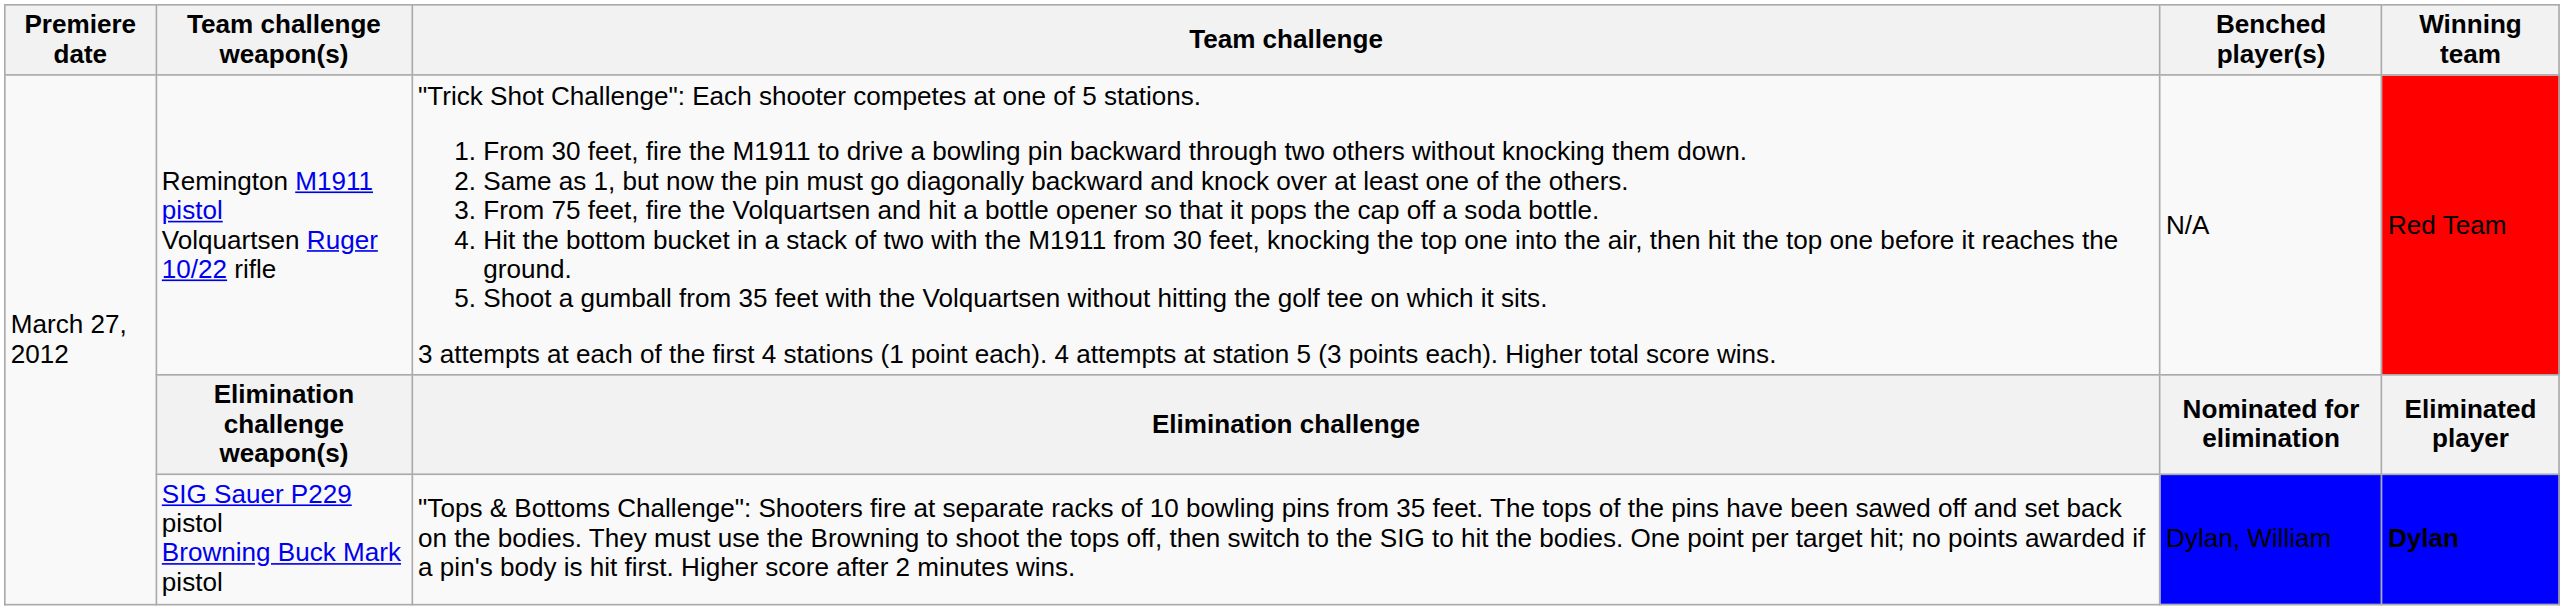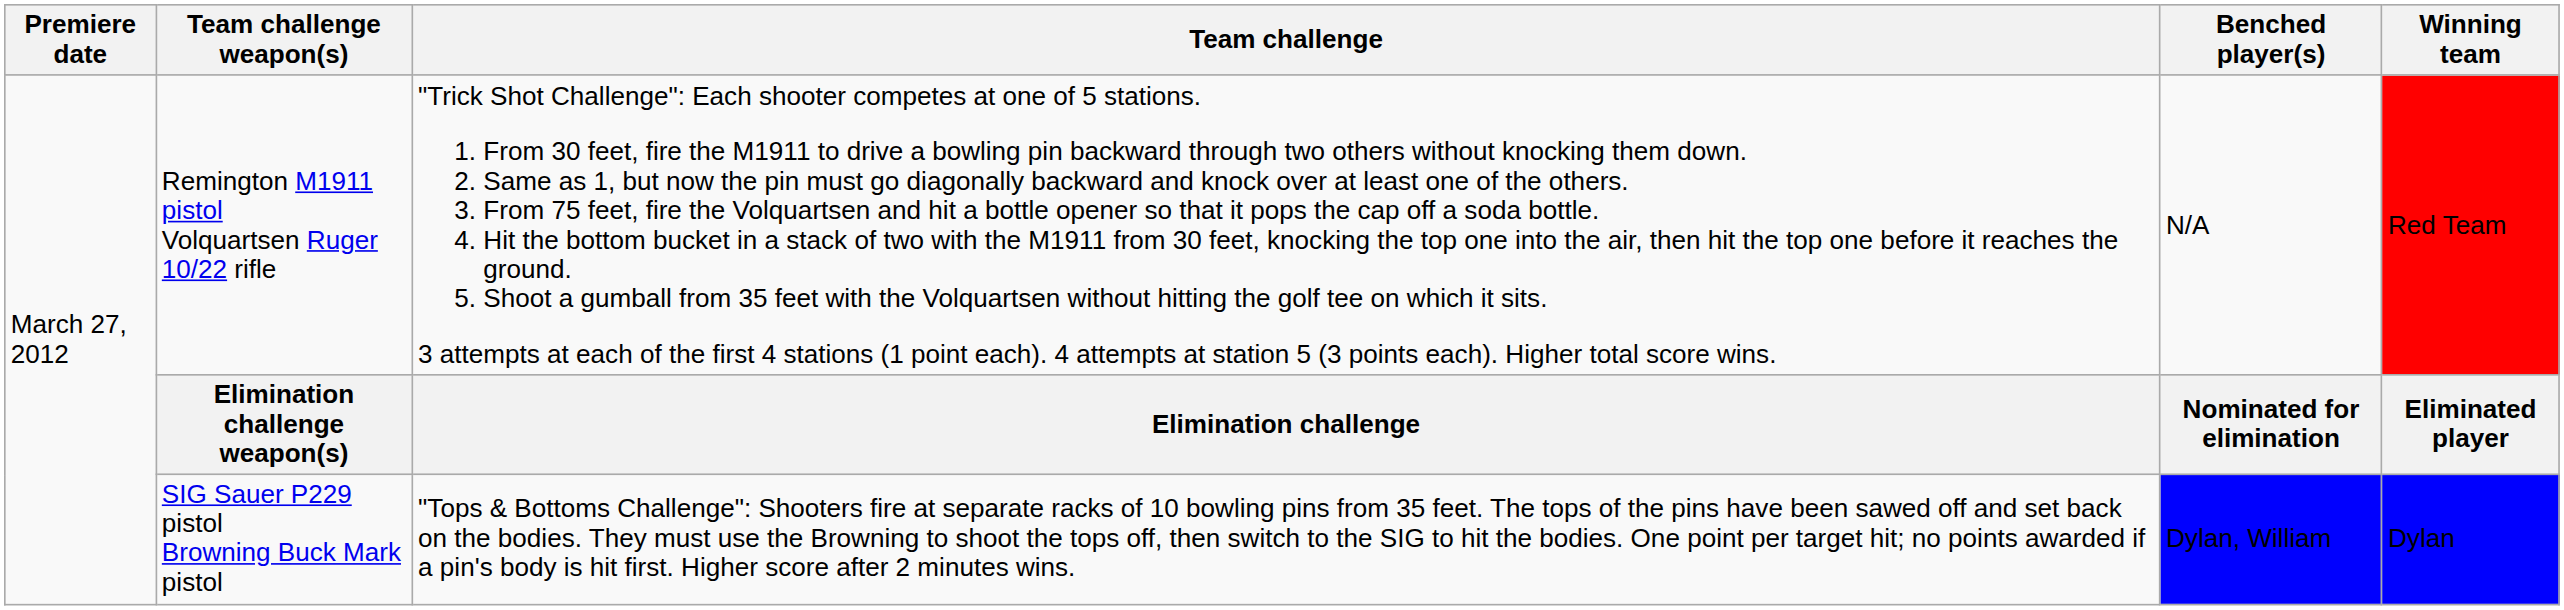(2424, 538) bold -> (2421, 538) normal
